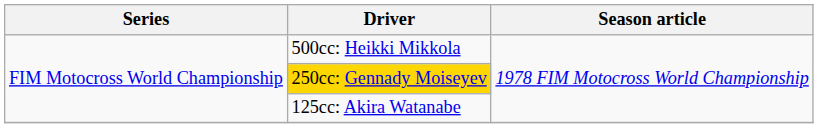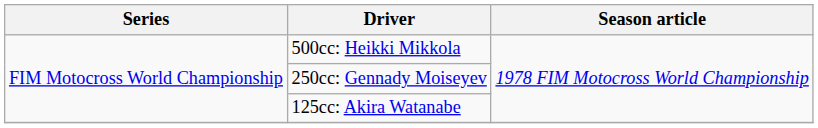(389, 78) gold background -> (389, 78) no background
